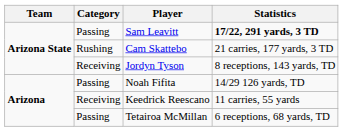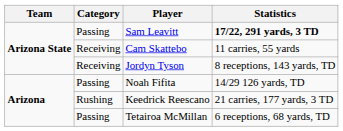(94, 48) Rushing -> (98, 48) Receiving
(274, 48) 21 carries, 177 yards, 3 TD -> (257, 48) 11 carries, 55 yards
(98, 100) Receiving -> (94, 100) Rushing
(257, 100) 11 carries, 55 yards -> (274, 100) 21 carries, 177 yards, 3 TD
